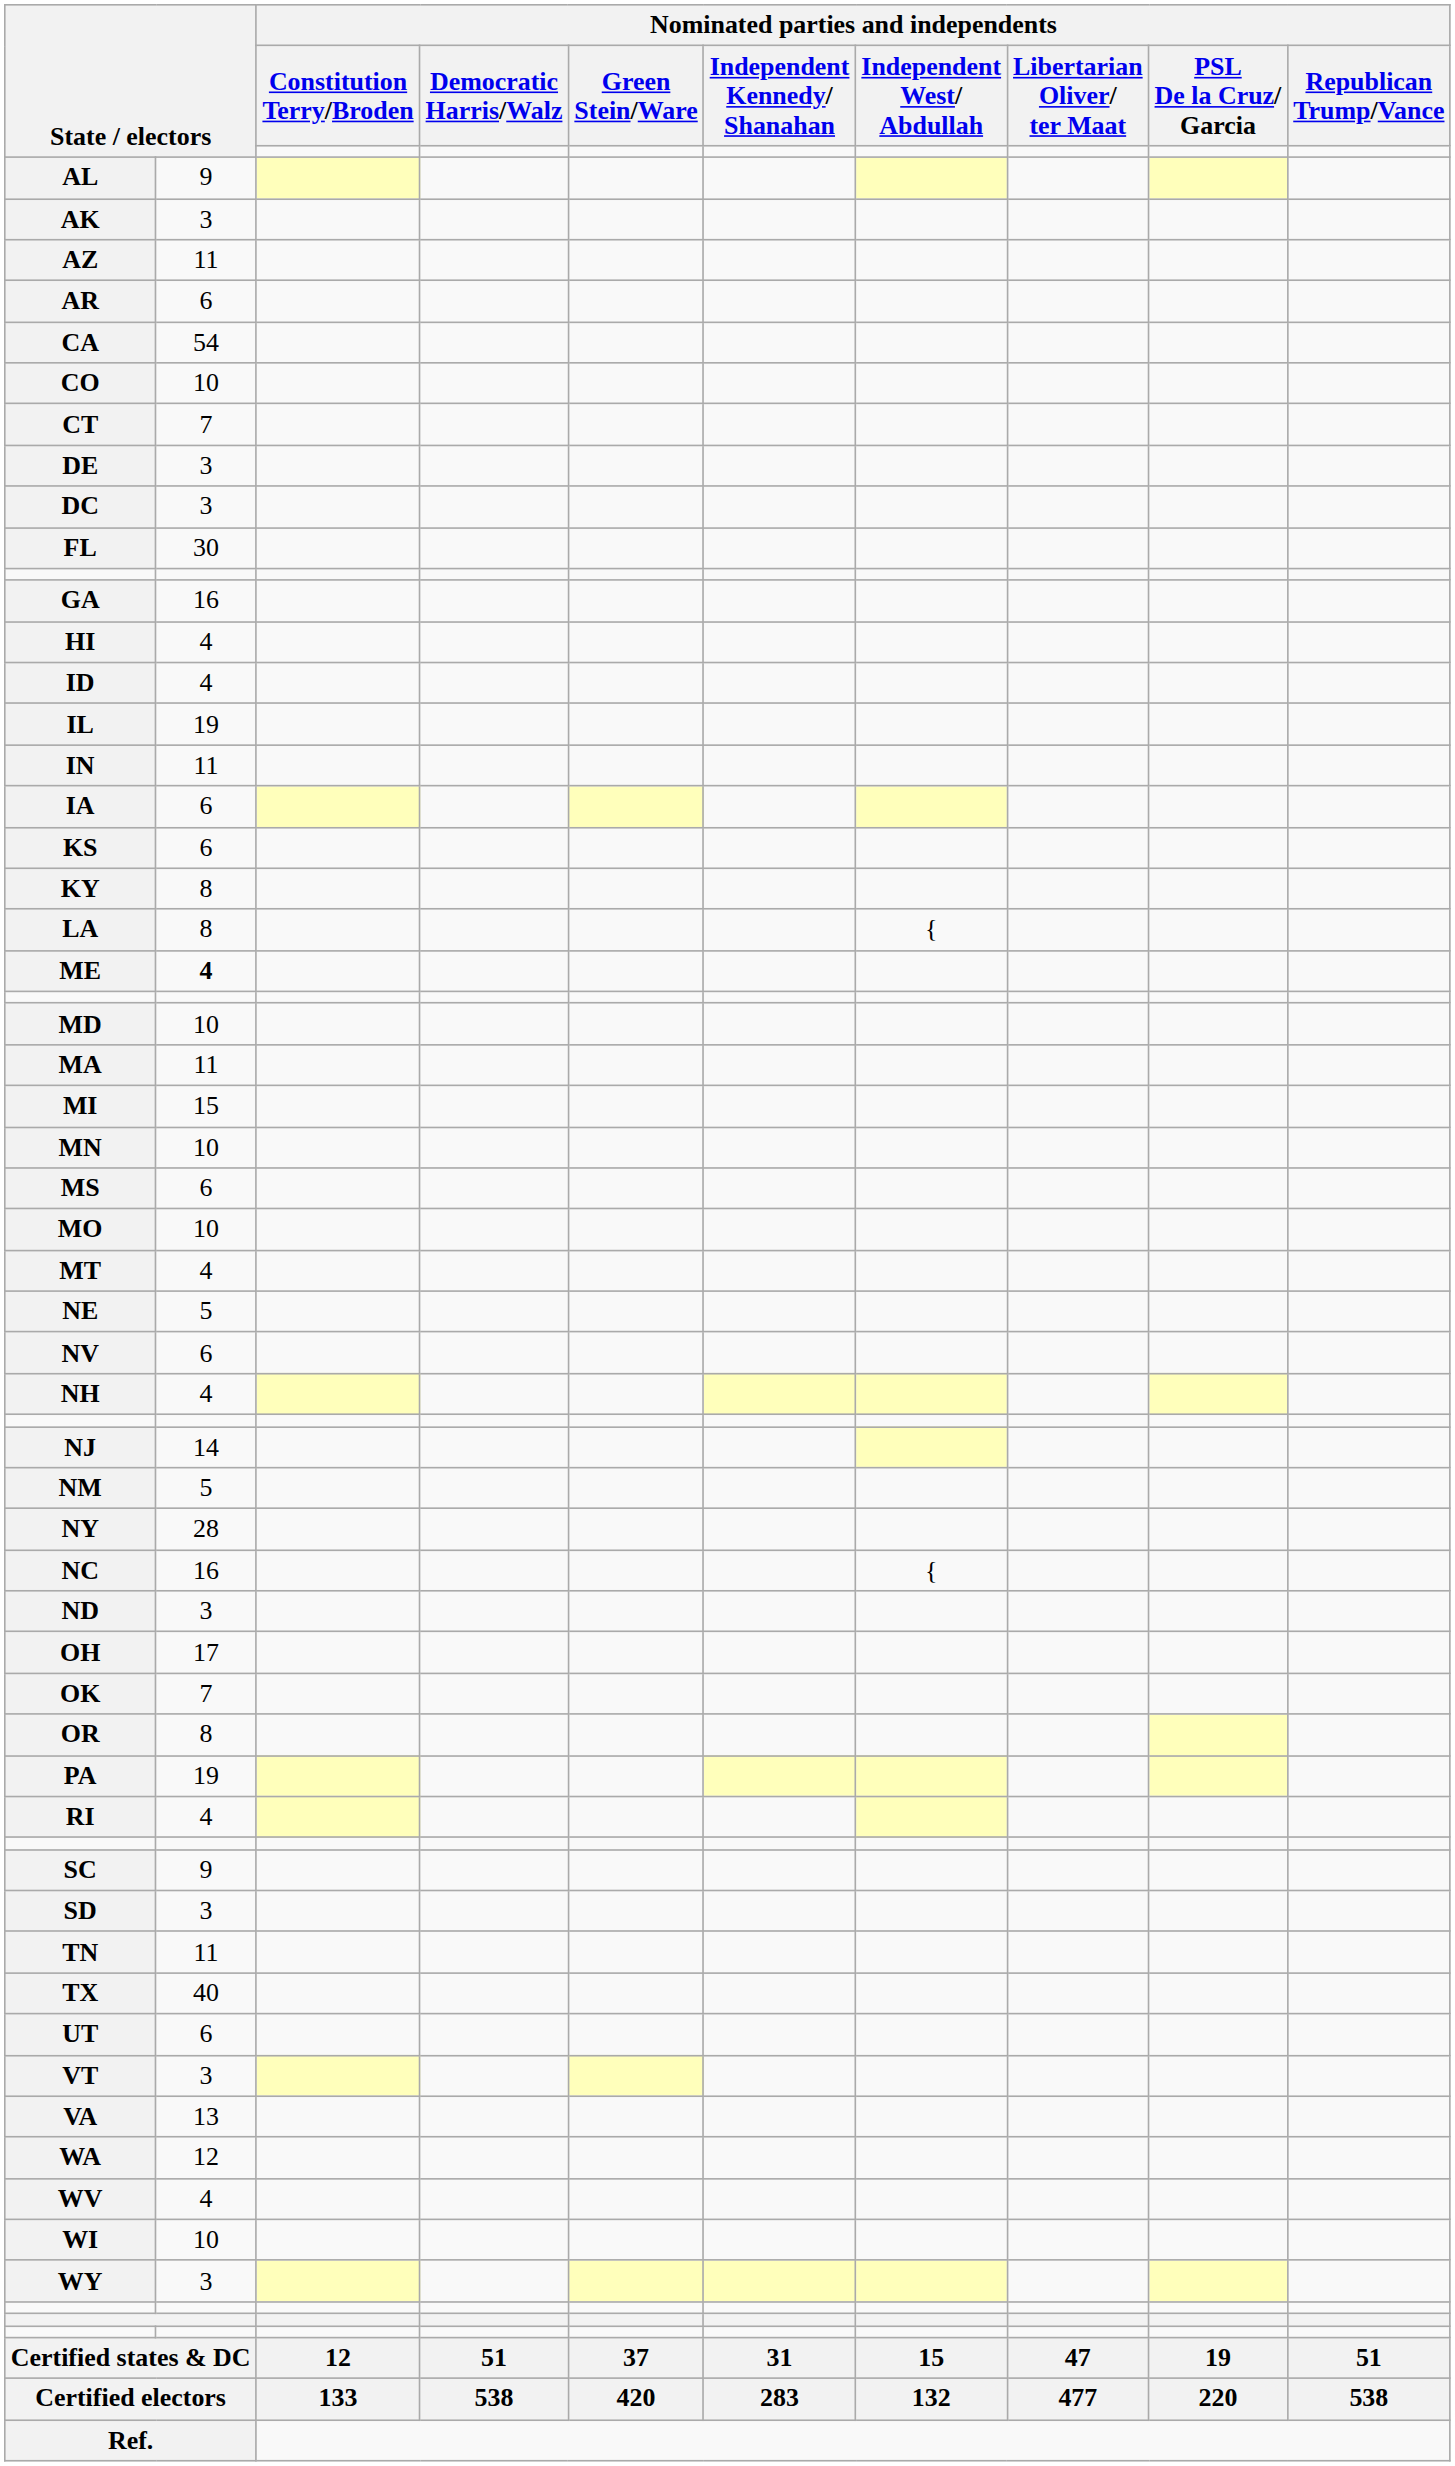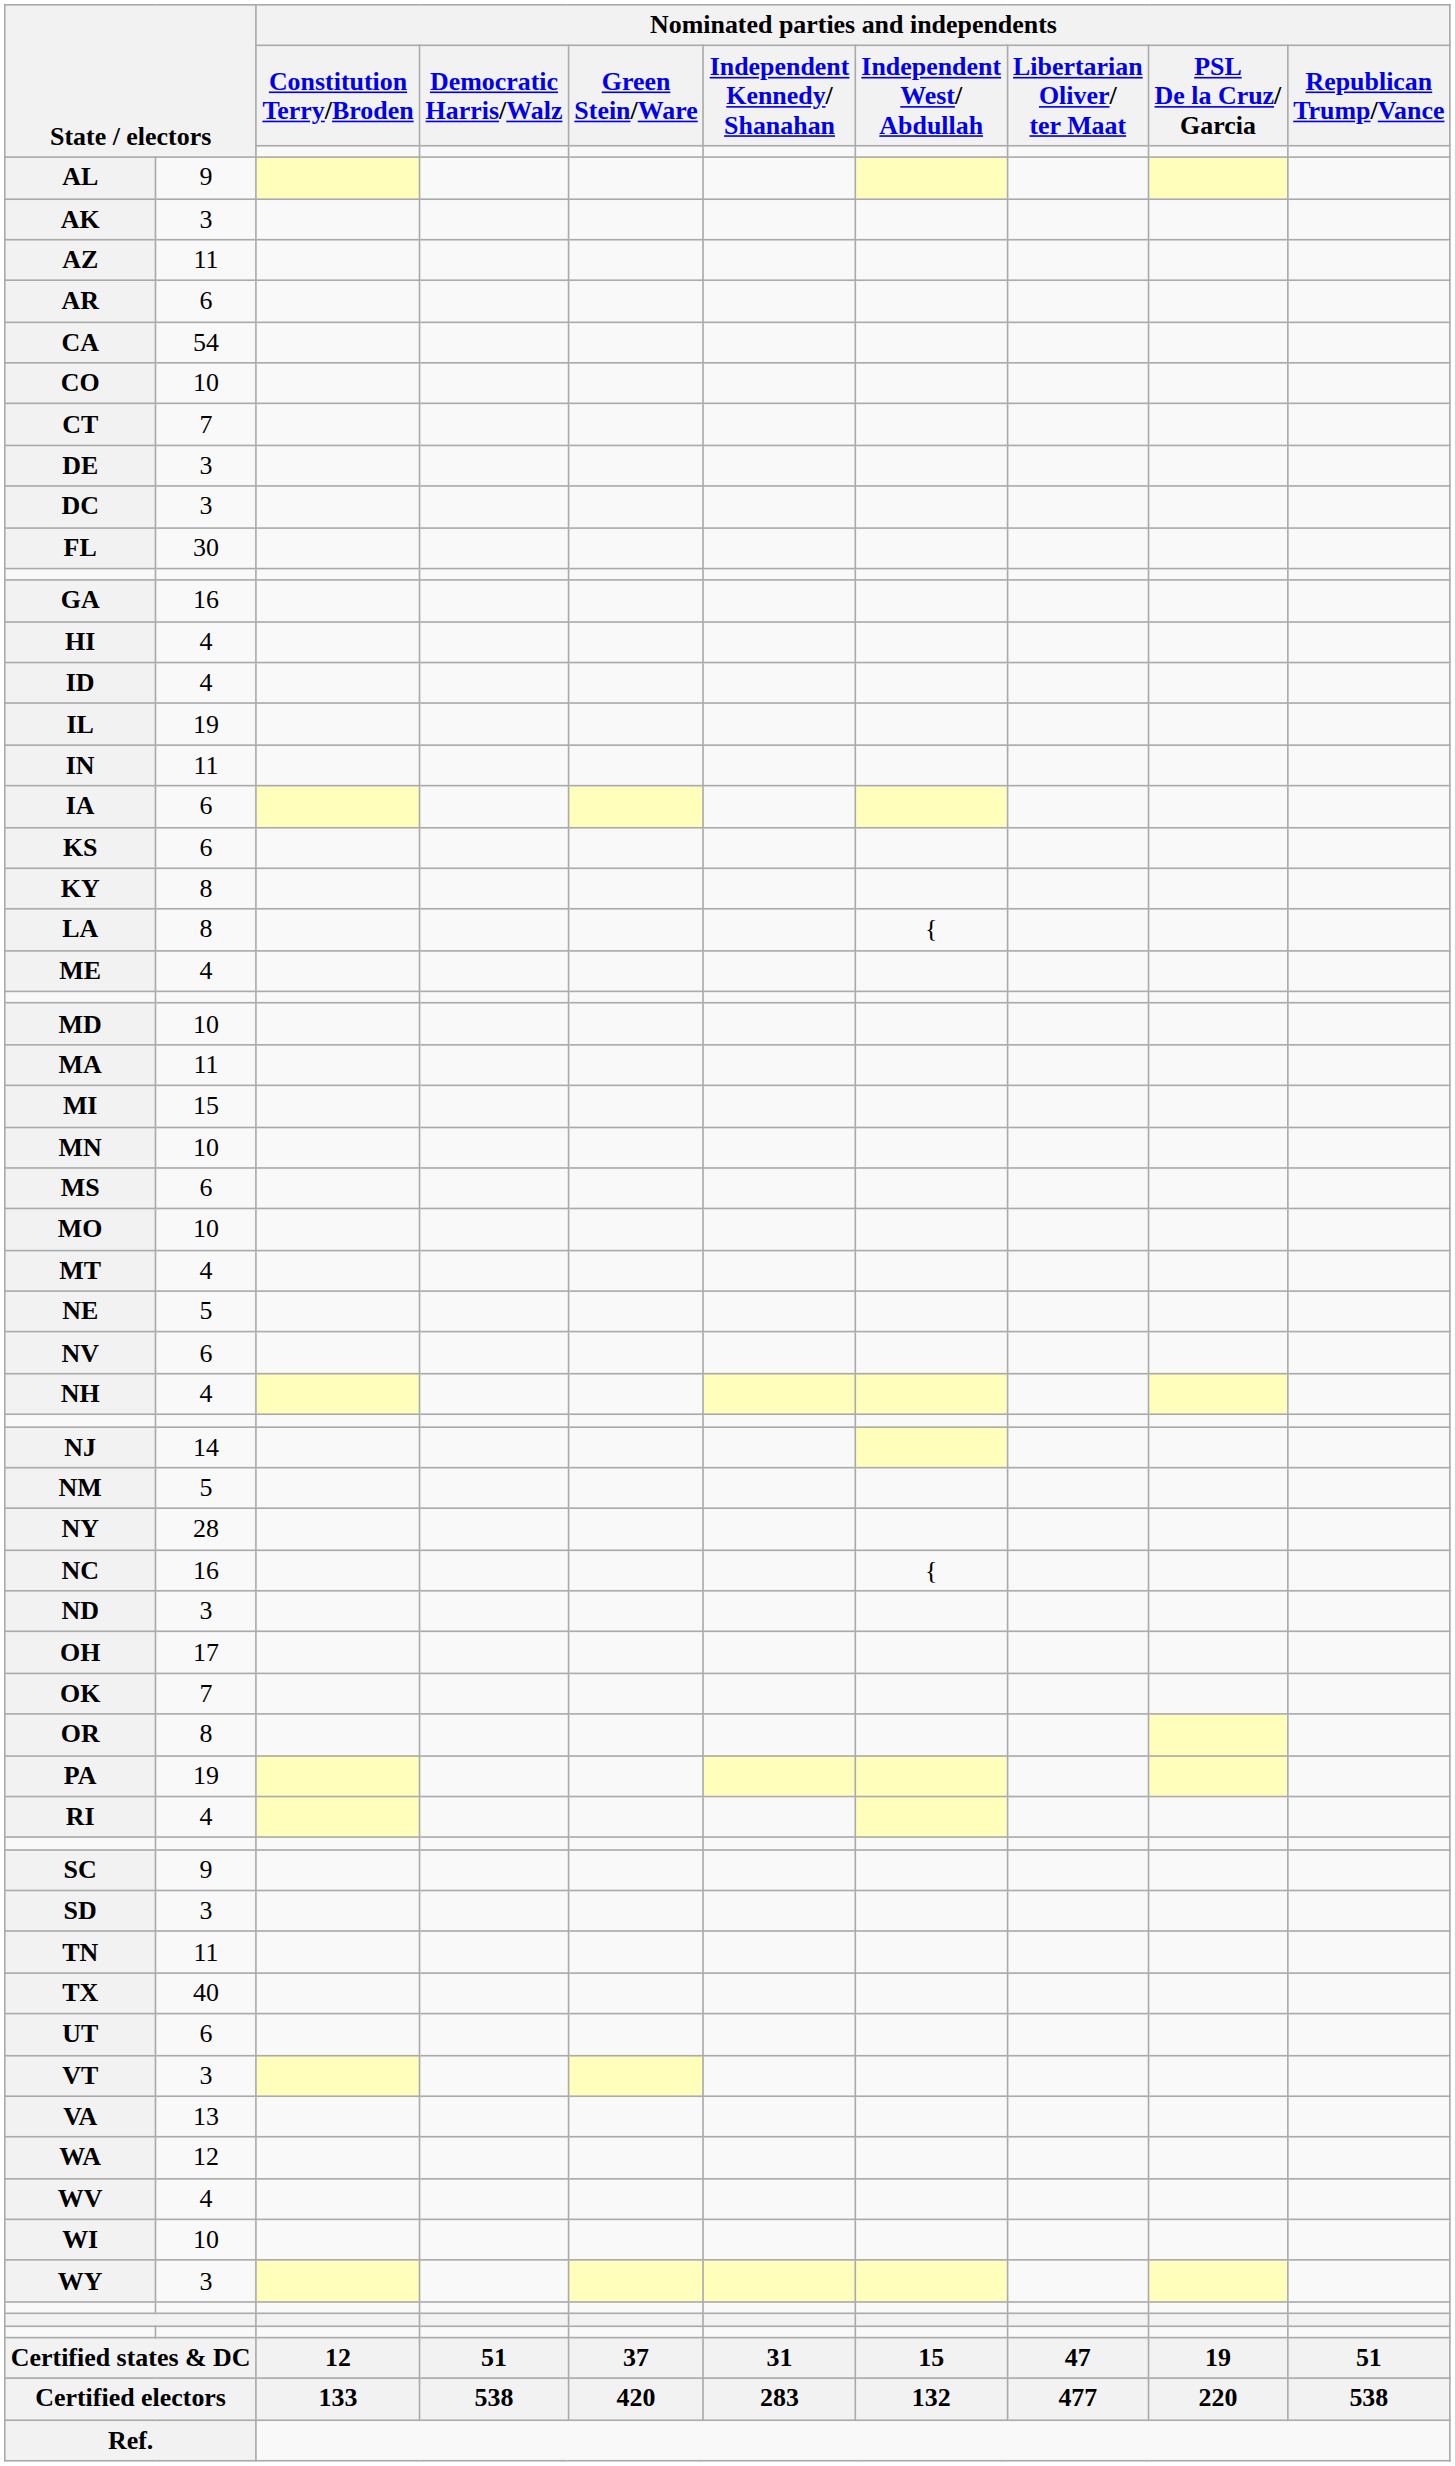(206, 970) bold -> (206, 970) normal
